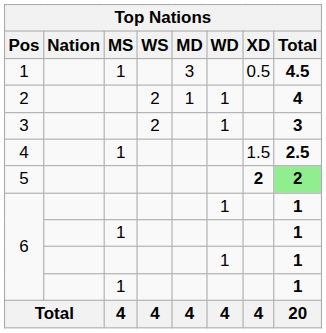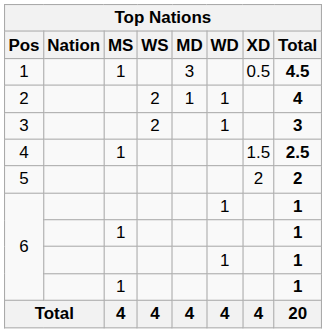(258, 179) bold -> (258, 179) normal
(298, 179) lightgreen background -> (298, 179) no background
